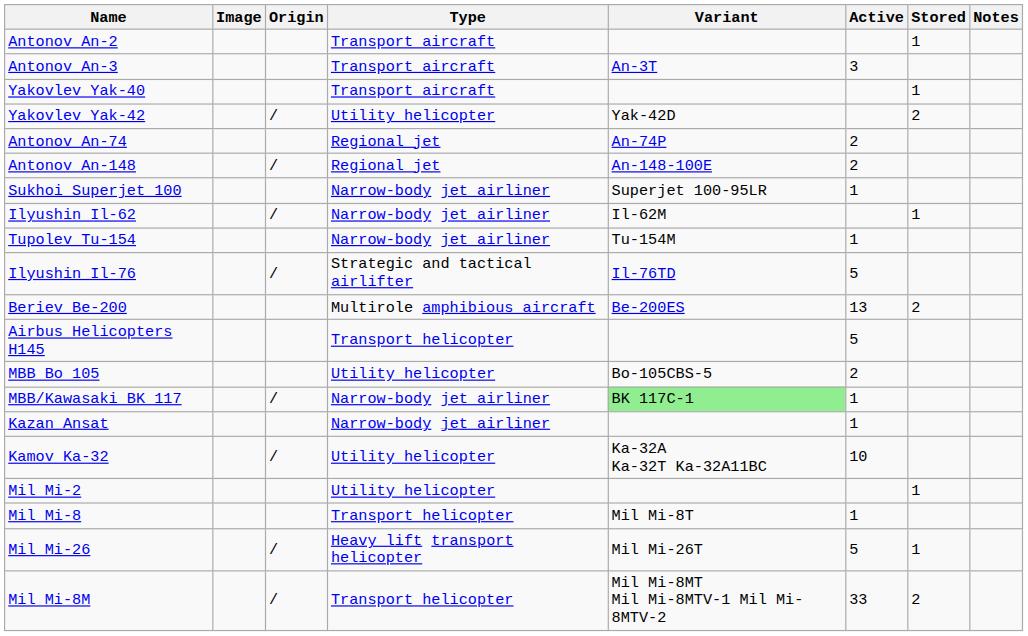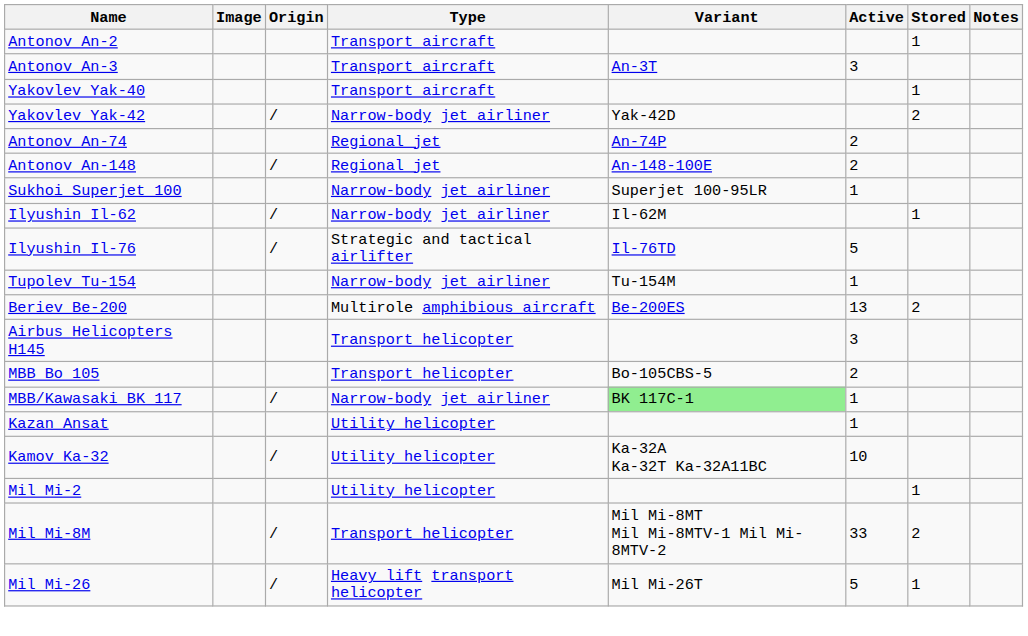(413, 116) Utility helicopter -> (440, 116) Narrow-body jet airliner
rows swapped: (72, 240) <-> (72, 274)
(854, 341) 5 -> (854, 341) 3
(413, 374) Utility helicopter -> (422, 374) Transport helicopter
(440, 424) Narrow-body jet airliner -> (413, 424) Utility helicopter
- row: (45, 516)
rows swapped: (49, 601) <-> (49, 549)
